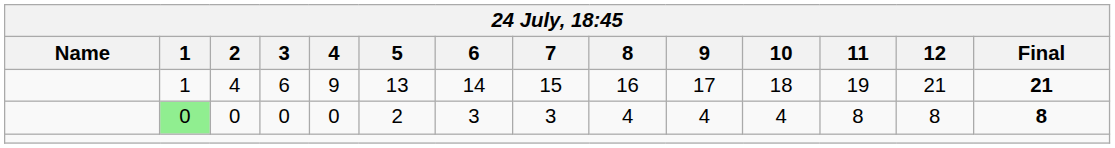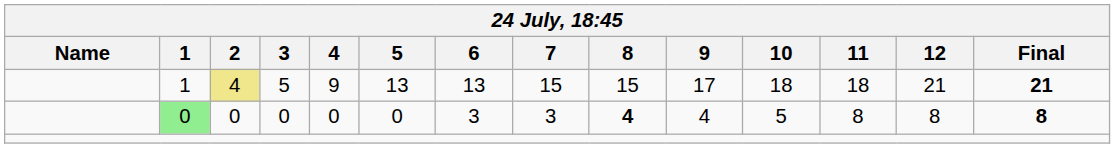(235, 85) no background -> (235, 85) khaki background
(284, 85) 6 -> (284, 85) 5
(474, 85) 14 -> (474, 85) 13
(628, 85) 16 -> (628, 85) 15
(858, 85) 19 -> (858, 85) 18
(397, 117) 2 -> (397, 117) 0
(628, 117) normal -> (628, 117) bold
(781, 117) 4 -> (781, 117) 5
